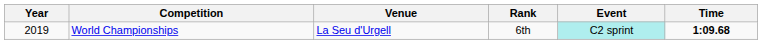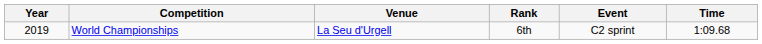(612, 31) paleturquoise background -> (613, 31) no background
(711, 31) bold -> (712, 31) normal
